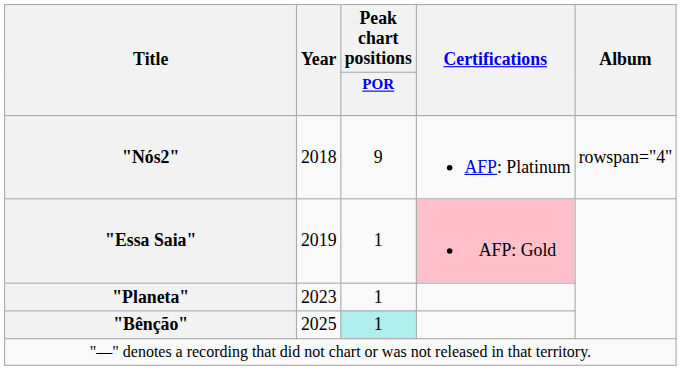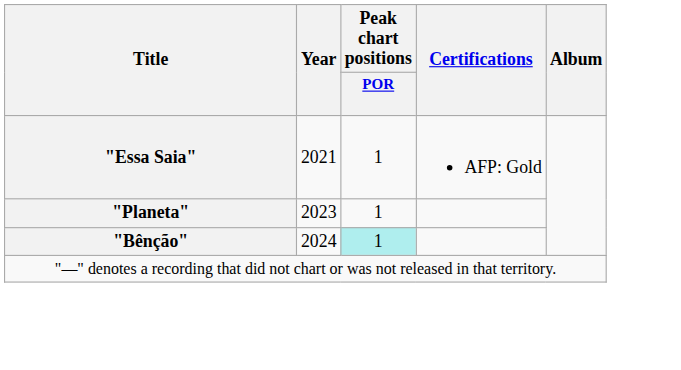- row: (151, 157)
(319, 240) 2019 -> (319, 157) 2021
(495, 251) pink background -> (481, 167) no background
(319, 324) 2025 -> (319, 241) 2024
